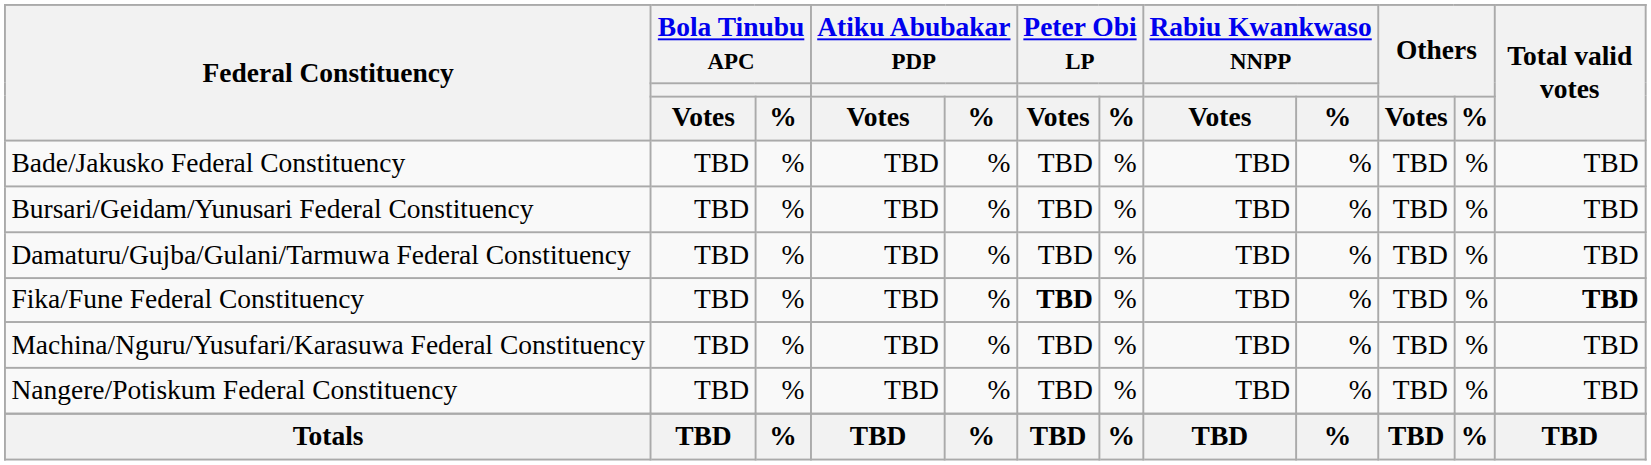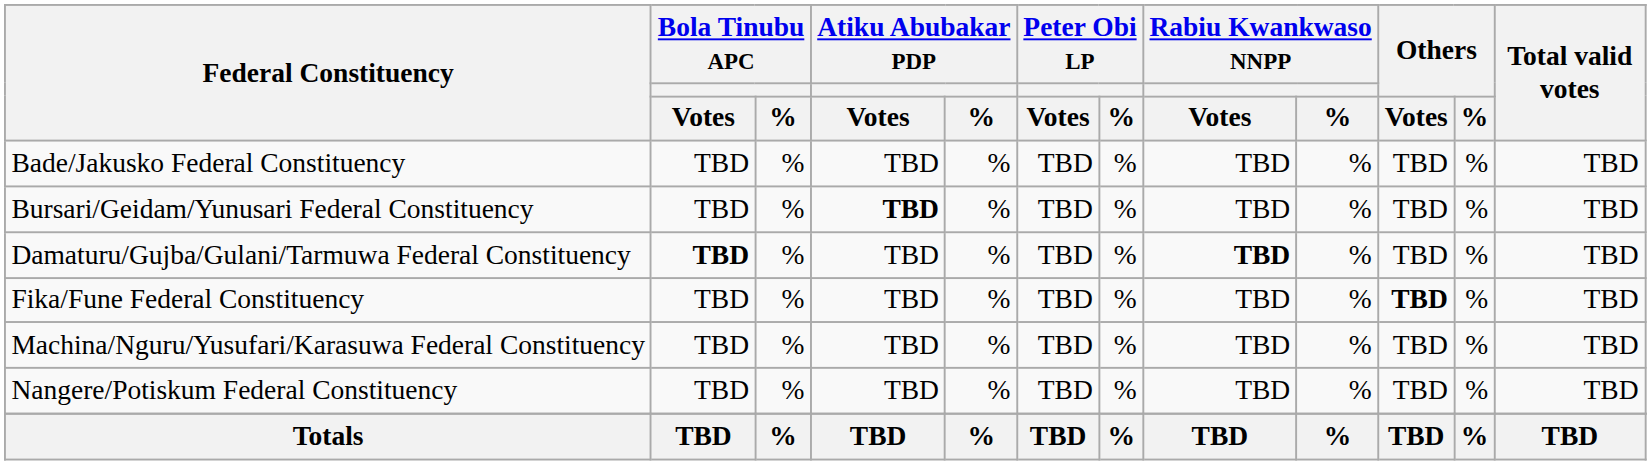(911, 209) normal -> (911, 209) bold
(722, 254) normal -> (721, 254) bold
(1263, 254) normal -> (1262, 254) bold
(1065, 299) bold -> (1065, 299) normal
(1420, 299) normal -> (1420, 299) bold
(1610, 299) bold -> (1611, 299) normal
